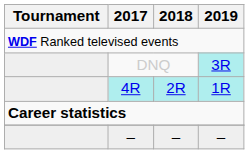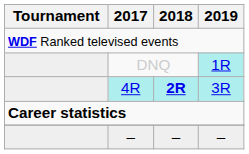(221, 64) 3R -> (221, 64) 1R
(176, 88) normal -> (176, 88) bold
(221, 88) 1R -> (221, 88) 3R
